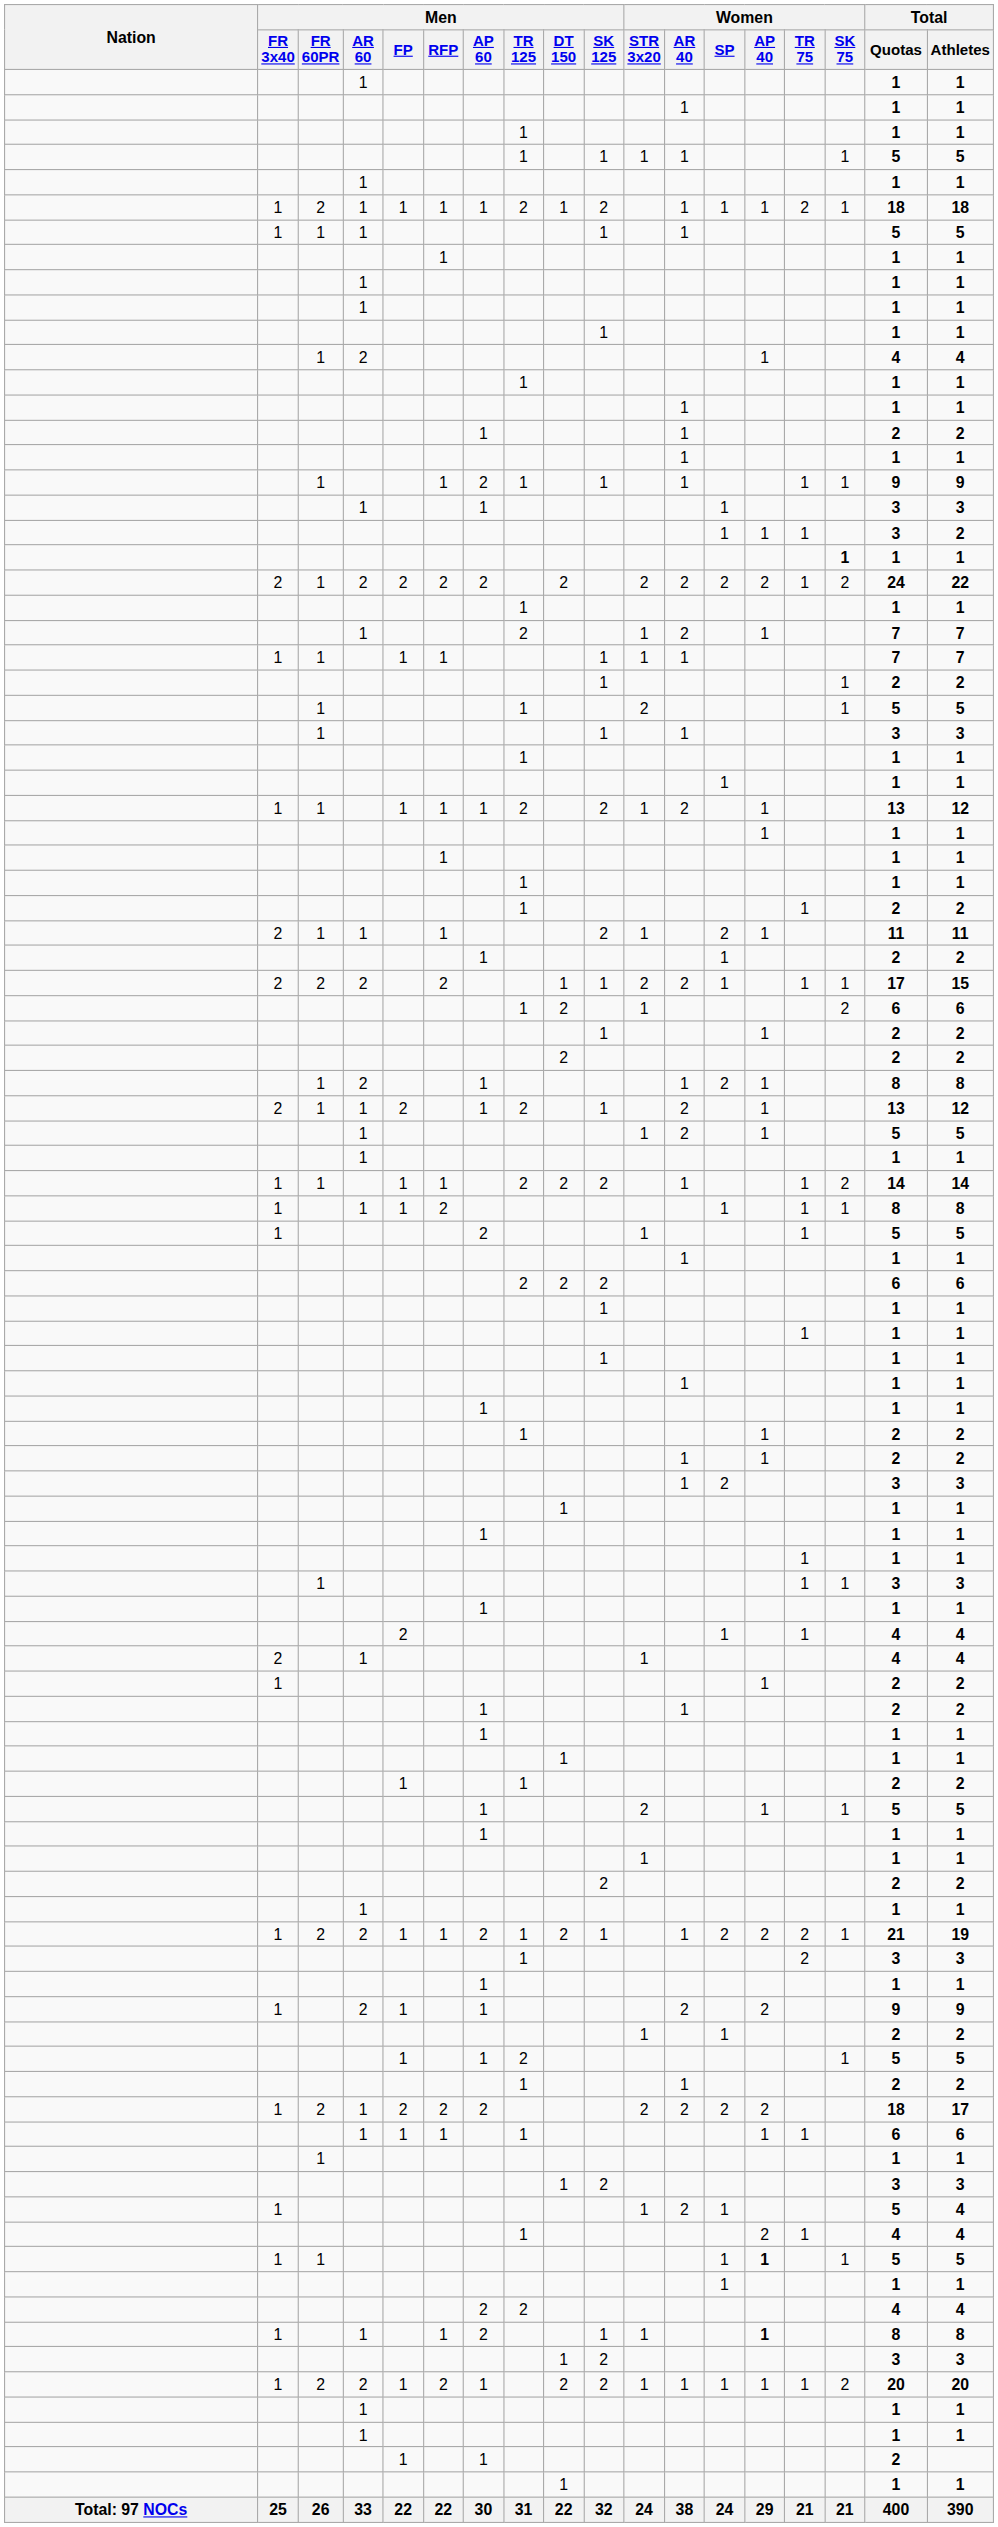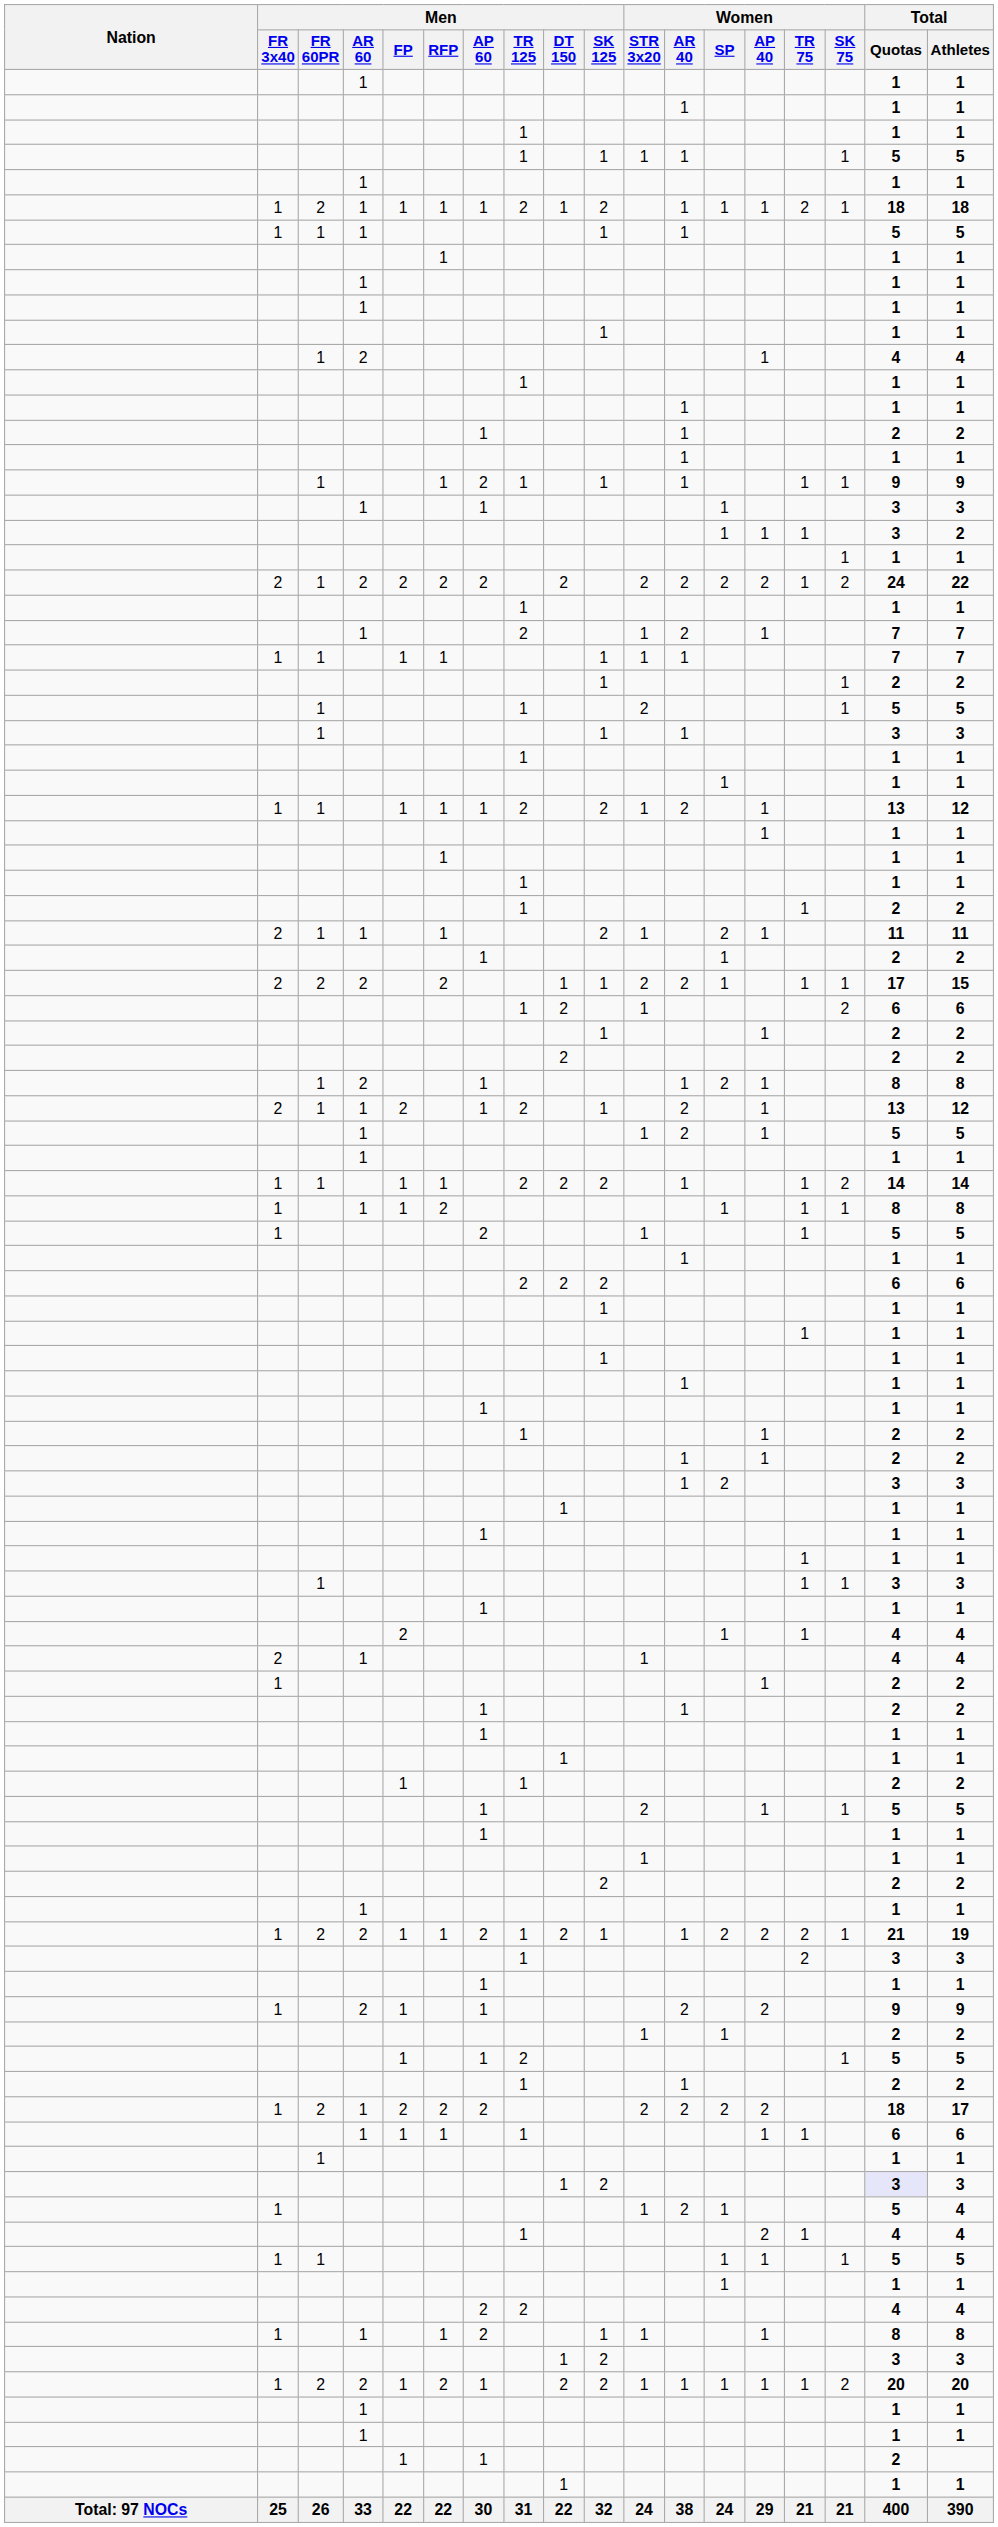(845, 558) bold -> (845, 558) normal
(896, 2185) no background -> (896, 2185) lavender background
(765, 2260) bold -> (765, 2260) normal
(765, 2335) bold -> (765, 2335) normal
